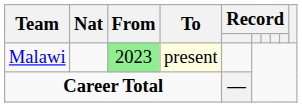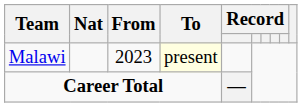(134, 57) lightgreen background -> (134, 57) no background
